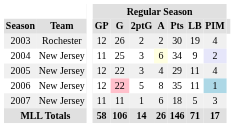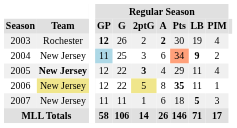(102, 41) normal -> (104, 41) bold
(161, 41) normal -> (163, 41) bold
(102, 56) no background -> (104, 56) lightblue background
(161, 56) lightyellow background -> (163, 56) no background
(177, 56) no background -> (179, 56) lightsalmon background
(195, 56) normal -> (197, 56) bold
(215, 56) lavender background -> (217, 56) no background
(62, 71) normal -> (63, 71) bold
(142, 71) normal -> (144, 71) bold
(62, 86) no background -> (63, 86) khaki background
(120, 86) pink background -> (122, 86) no background
(142, 86) no background -> (144, 86) khaki background
(177, 86) normal -> (179, 86) bold
(215, 86) lightblue background -> (217, 86) no background
(195, 100) normal -> (197, 100) bold
